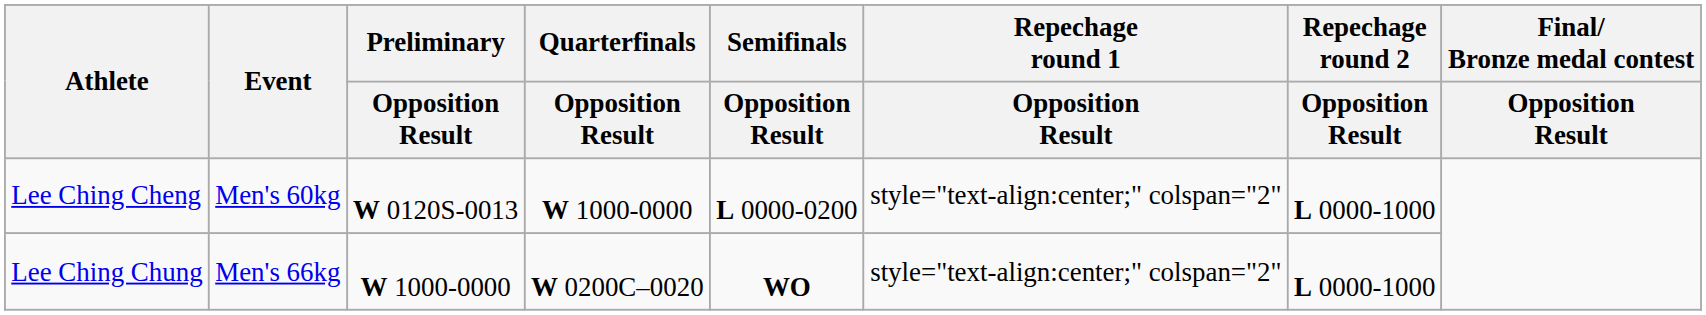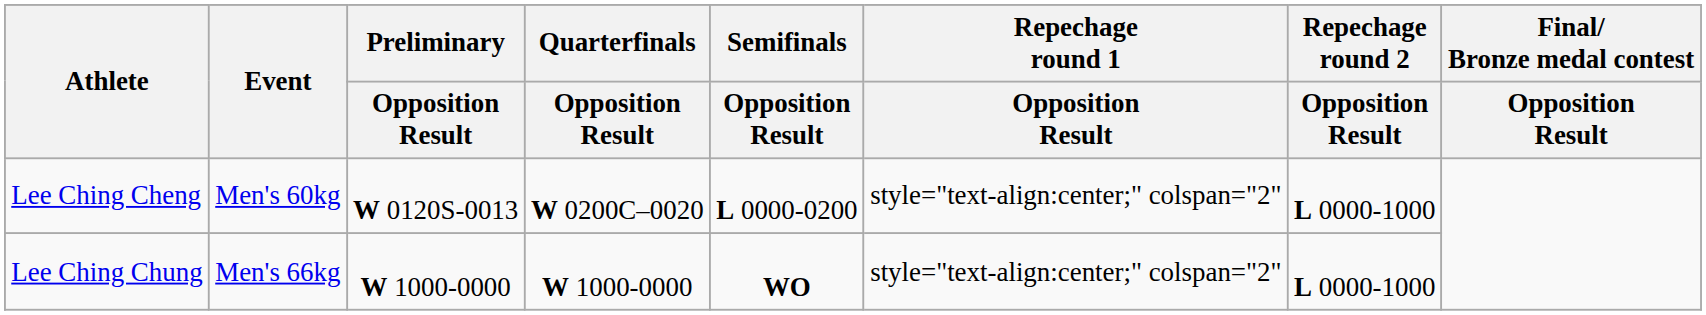(617, 211) W 1000-0000 -> (617, 211) W 0200C–0020
(617, 287) W 0200C–0020 -> (617, 287) W 1000-0000
